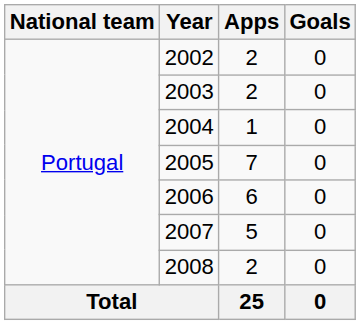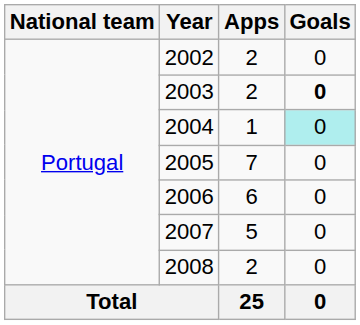(320, 92) normal -> (320, 92) bold
(320, 127) no background -> (320, 127) paleturquoise background
